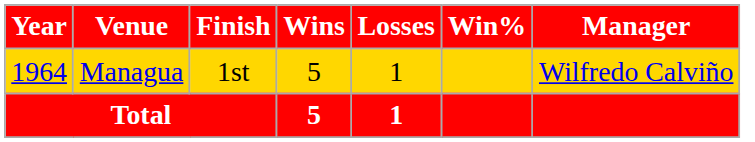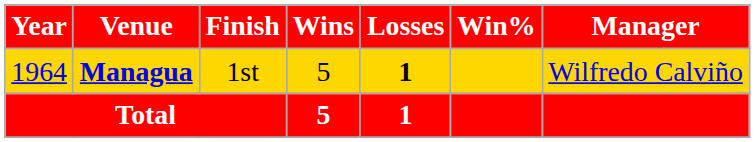(132, 70) normal -> (136, 70) bold
(396, 70) normal -> (406, 70) bold
